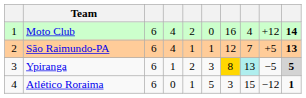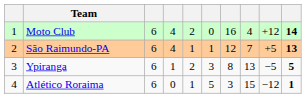(230, 66) gold background -> (230, 66) no background
(250, 66) paleturquoise background -> (250, 66) no background
(291, 66) lightgrey background -> (291, 66) no background
